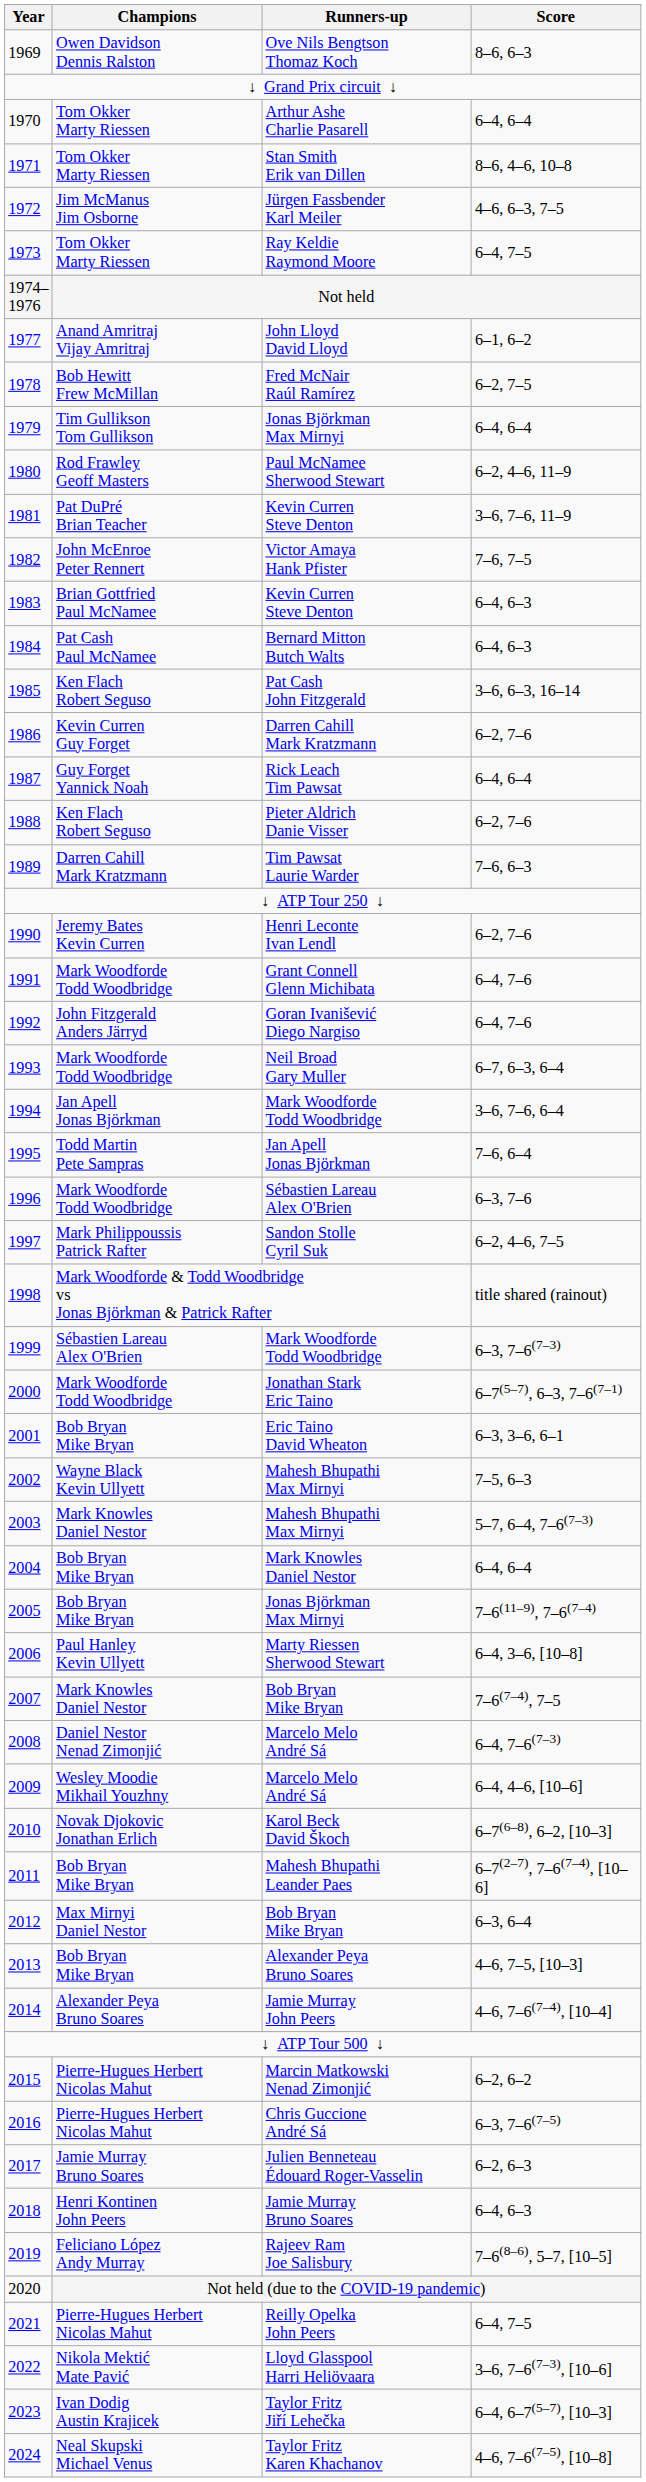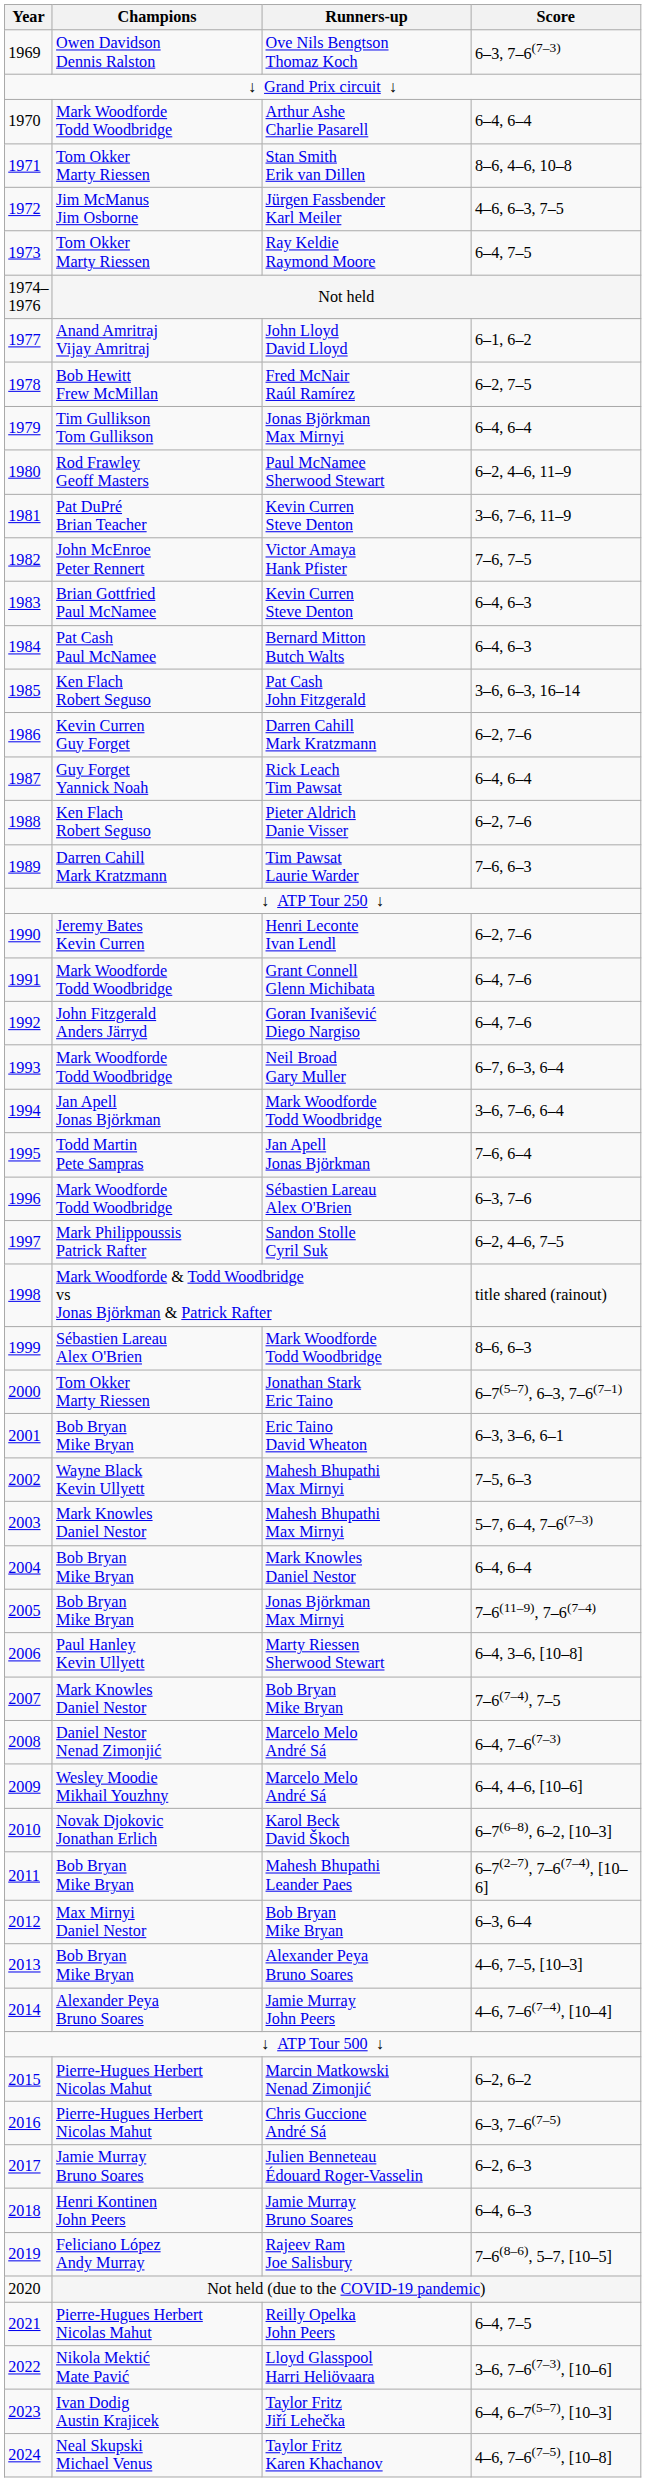(503, 52) 8–6, 6–3 -> (518, 52) 6–3, 7–6(7–3)
(103, 121) Tom Okker Marty Riessen -> (114, 121) Mark Woodforde Todd Woodbridge
(518, 1348) 6–3, 7–6(7–3) -> (503, 1348) 8–6, 6–3
(114, 1391) Mark Woodforde Todd Woodbridge -> (103, 1391) Tom Okker Marty Riessen
